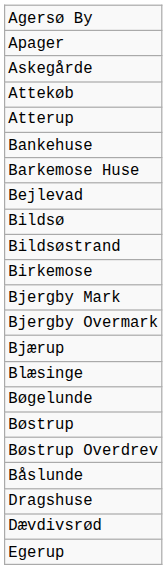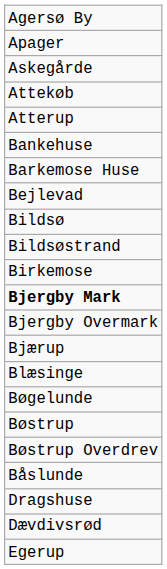(64, 298) normal -> (64, 298) bold
